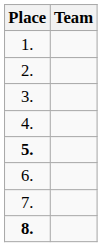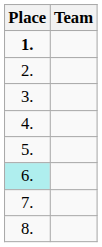(27, 44) normal -> (27, 44) bold
(27, 149) bold -> (27, 149) normal
(27, 176) no background -> (27, 176) paleturquoise background
(27, 228) bold -> (27, 228) normal
